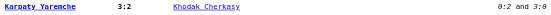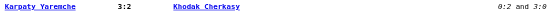(207, 7) normal -> (207, 7) bold
